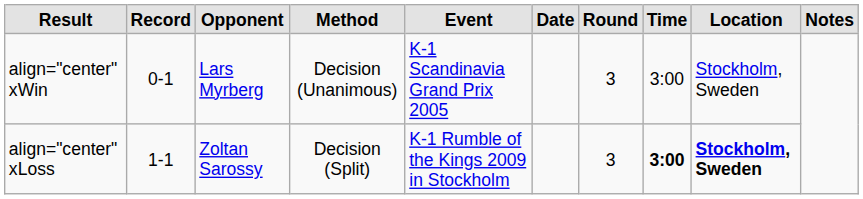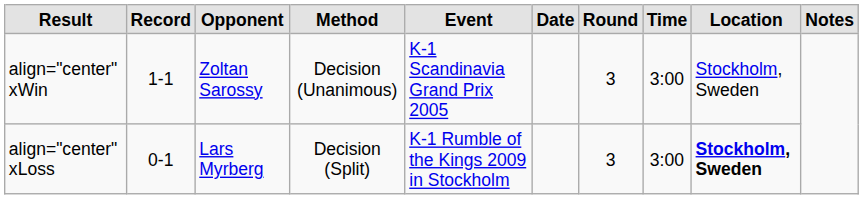(161, 79) 0-1 -> (161, 79) 1-1
(231, 79) Lars Myrberg -> (231, 79) Zoltan Sarossy
(161, 159) 1-1 -> (161, 159) 0-1
(231, 159) Zoltan Sarossy -> (231, 159) Lars Myrberg
(667, 159) bold -> (667, 159) normal
